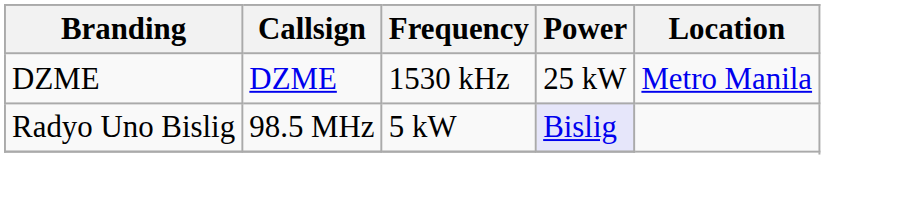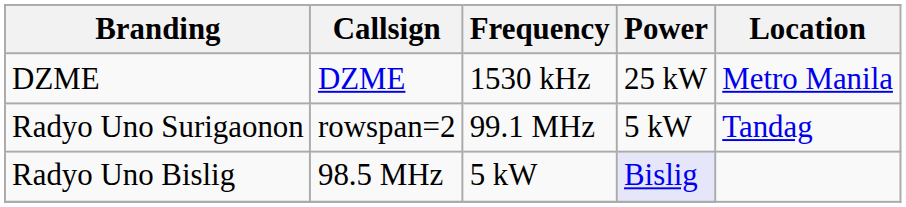+ row: (158, 126)
